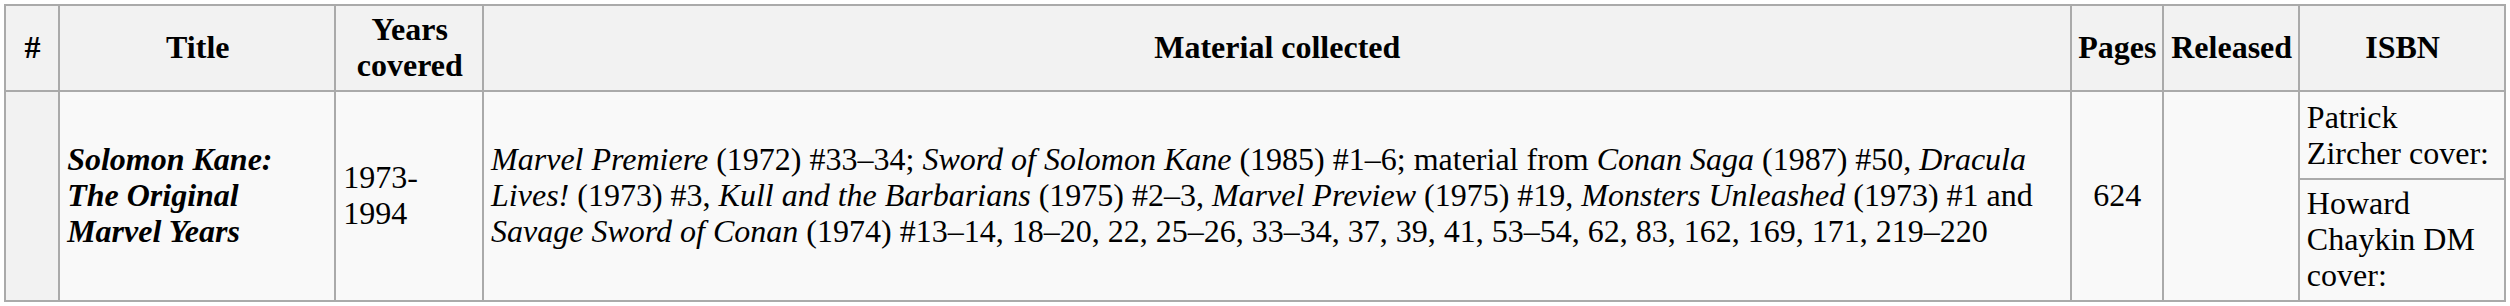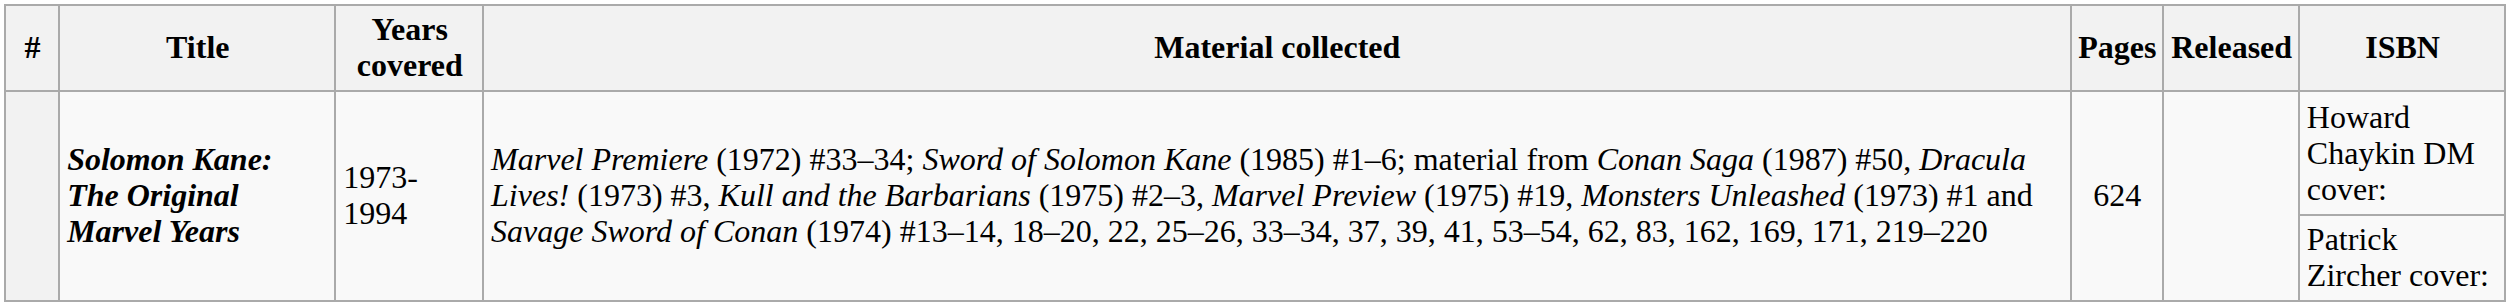(2398, 134) Patrick Zircher cover: -> (2391, 152) Howard Chaykin DM cover:
(2391, 239) Howard Chaykin DM cover: -> (2398, 257) Patrick Zircher cover:
